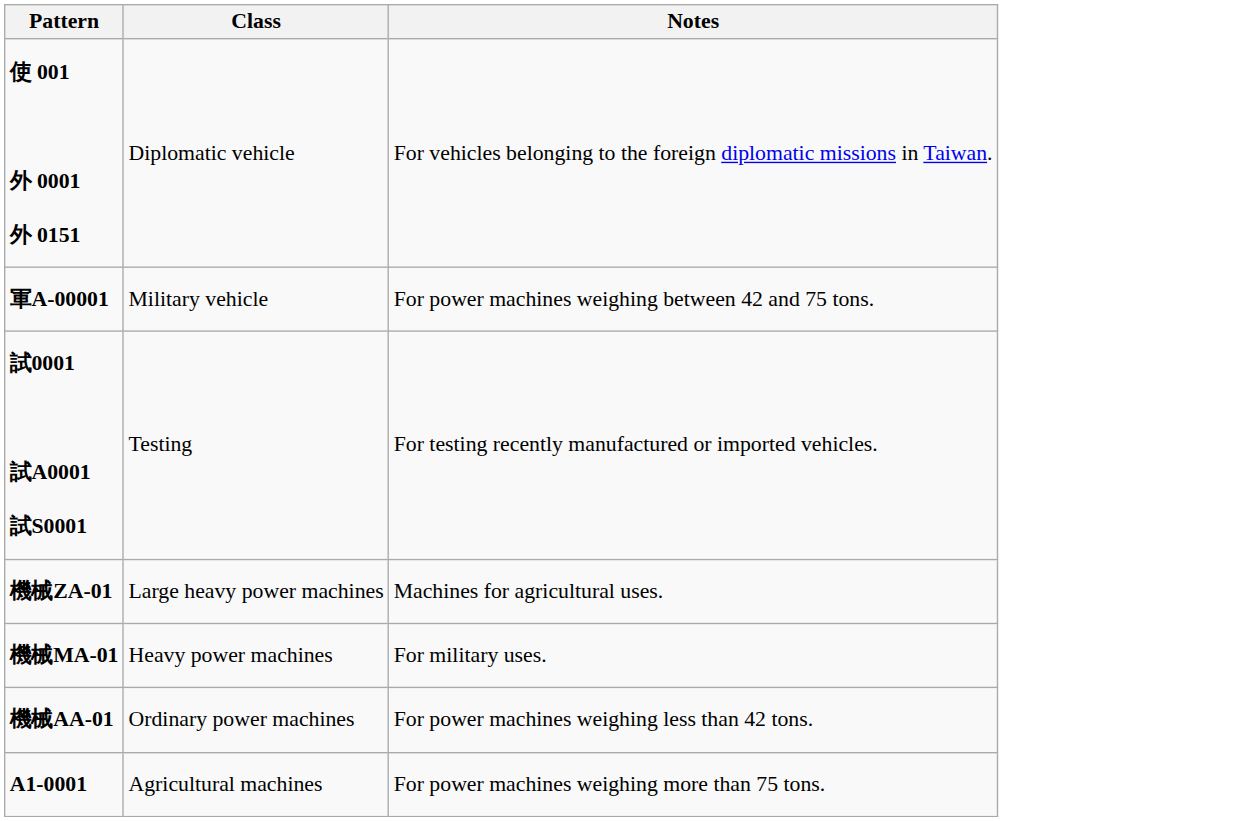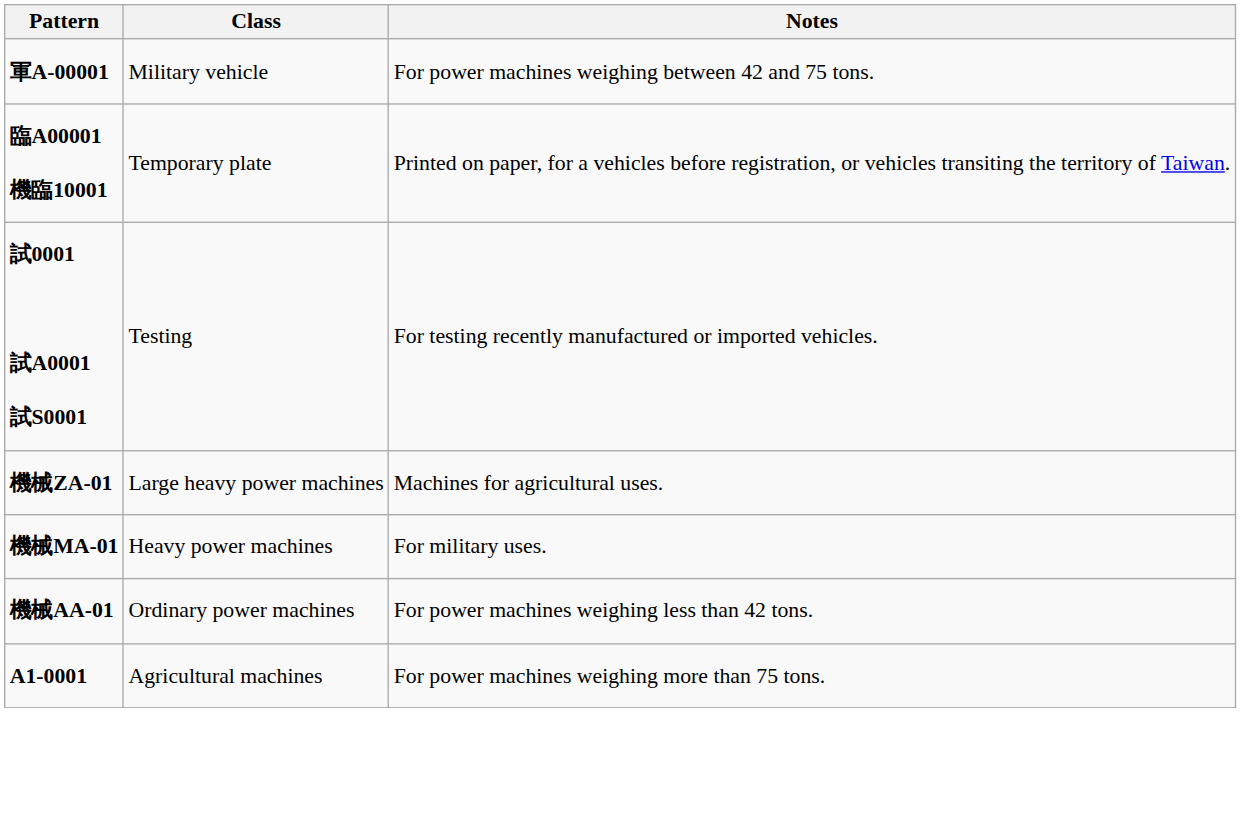- row: (45, 152)
+ row: (59, 162)
